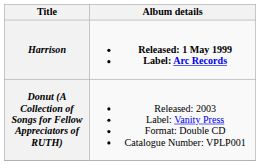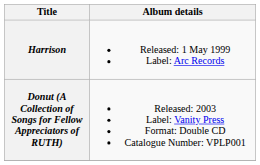(173, 55) bold -> (173, 55) normal
